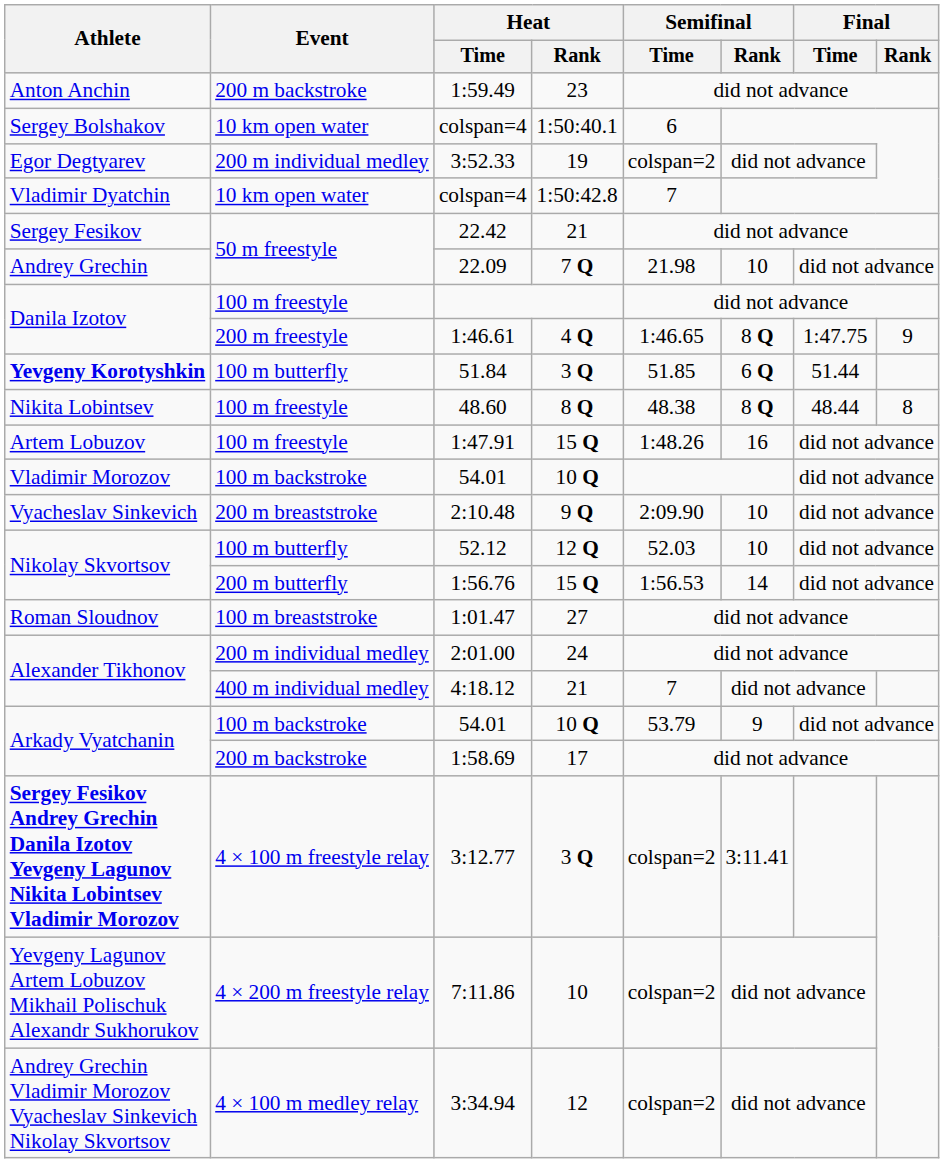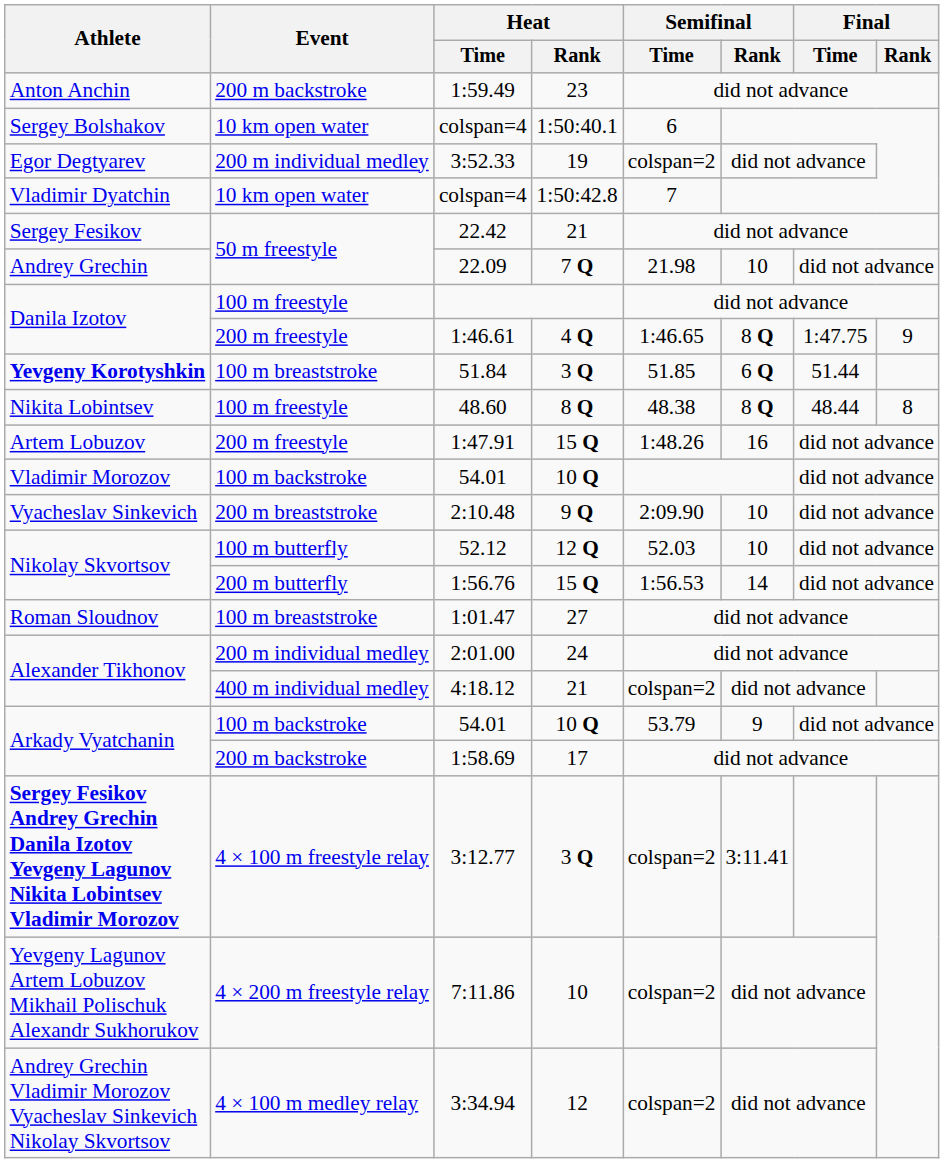(281, 372) 100 m butterfly -> (296, 372) 100 m breaststroke
(281, 442) 100 m freestyle -> (281, 442) 200 m freestyle
(672, 688) 7 -> (672, 688) colspan=2
